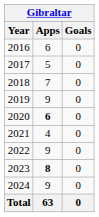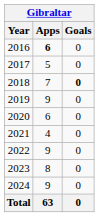(48, 47) normal -> (48, 47) bold
(78, 82) normal -> (78, 82) bold
(48, 116) bold -> (48, 116) normal
(48, 168) bold -> (48, 168) normal
